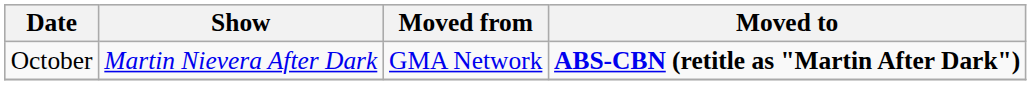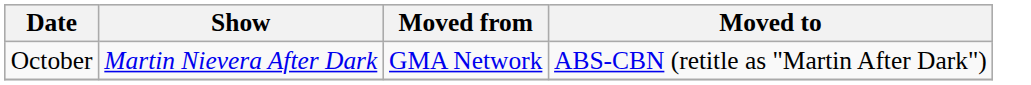(787, 60) bold -> (770, 60) normal
